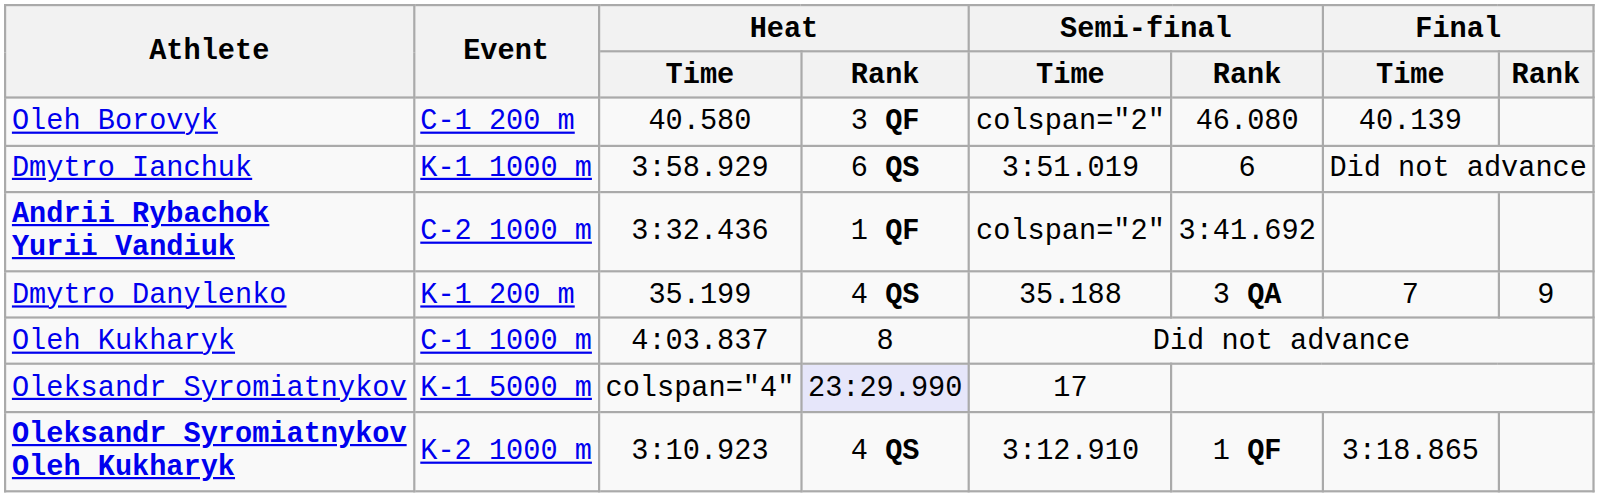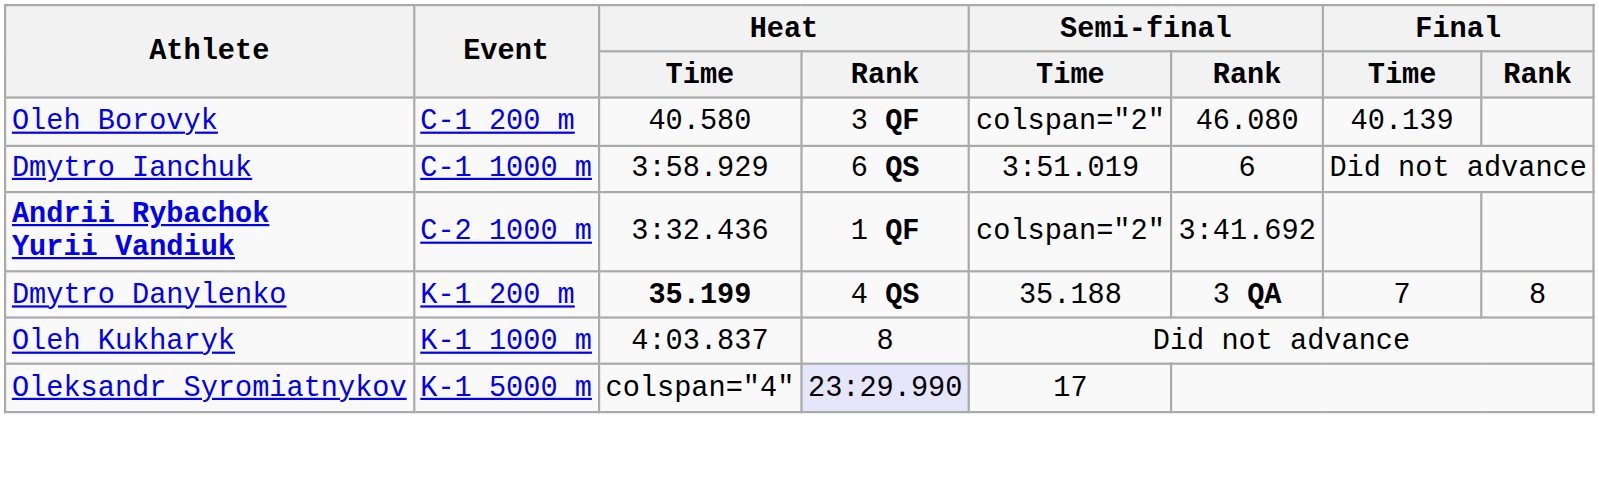(506, 168) K-1 1000 m -> (506, 168) C-1 1000 m
(700, 294) normal -> (700, 294) bold
(1546, 294) 9 -> (1538, 294) 8
(506, 341) C-1 1000 m -> (506, 341) K-1 1000 m
- row: (209, 451)
